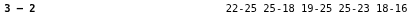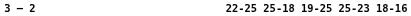(317, 9) normal -> (317, 9) bold
